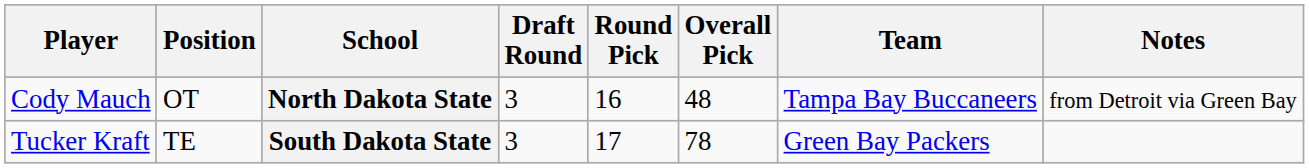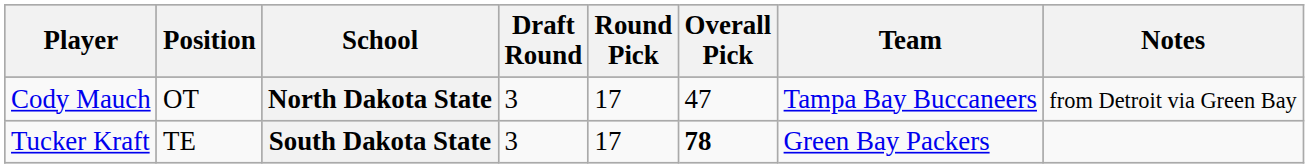(608, 98) 16 -> (608, 98) 17
(698, 98) 48 -> (698, 98) 47
(698, 141) normal -> (698, 141) bold
